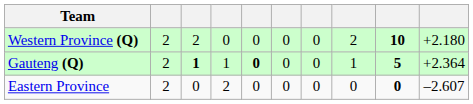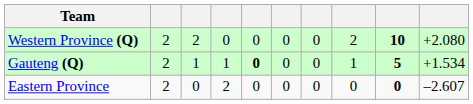(444, 39) +2.180 -> (444, 39) +2.080
(196, 63) bold -> (196, 63) normal
(444, 63) +2.364 -> (444, 63) +1.534
